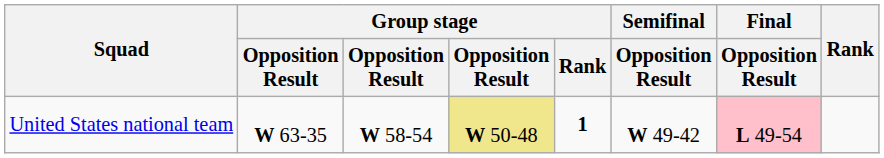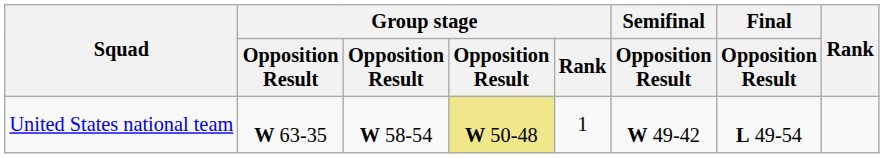(583, 124) bold -> (583, 124) normal
(769, 136) pink background -> (769, 136) no background
